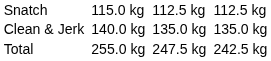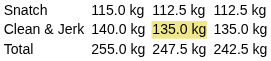(179, 29) no background -> (179, 29) khaki background
